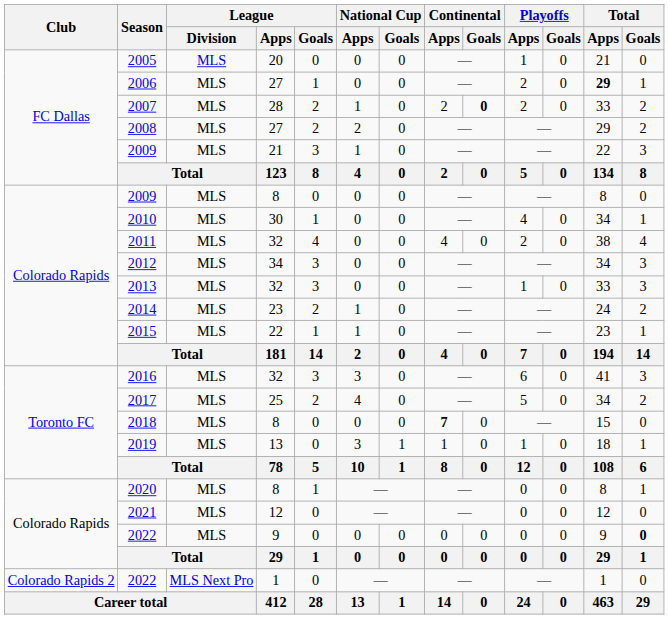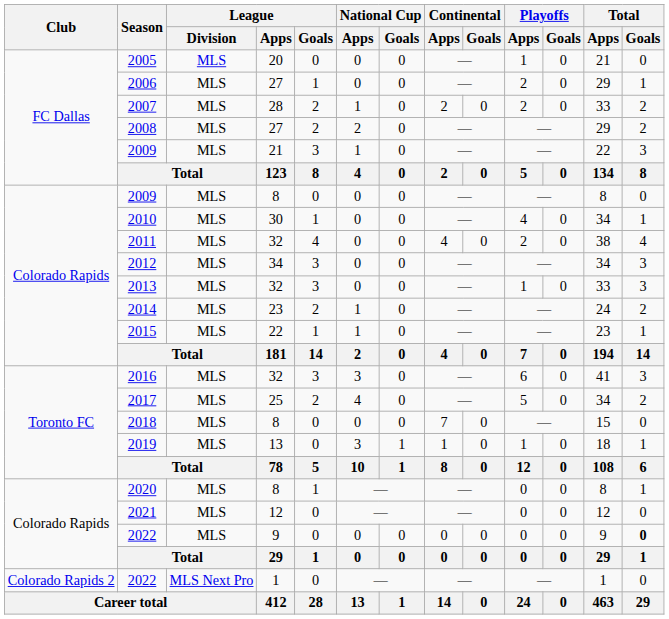(603, 83) bold -> (603, 83) normal
(484, 106) bold -> (484, 106) normal
(444, 422) bold -> (444, 422) normal
